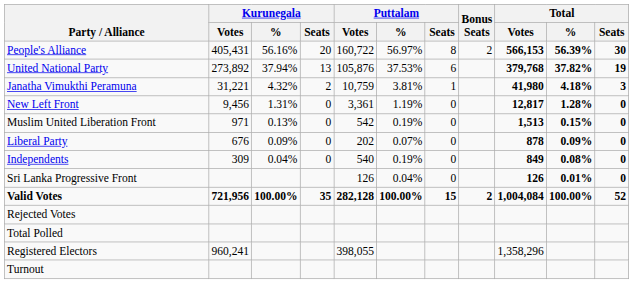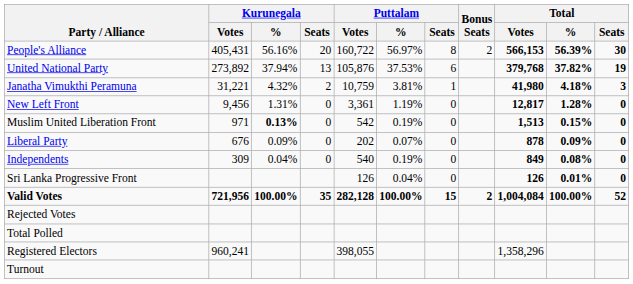(283, 123) normal -> (282, 123) bold
